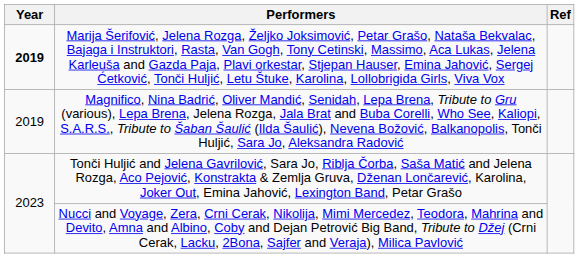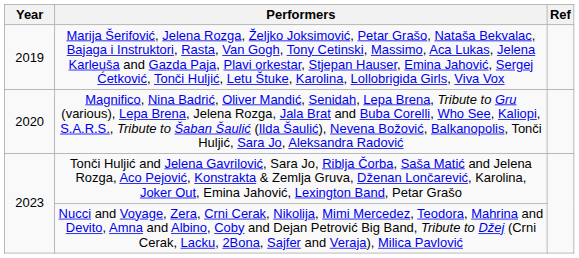(30, 57) bold -> (30, 57) normal
(30, 121) 2019 -> (30, 121) 2020
